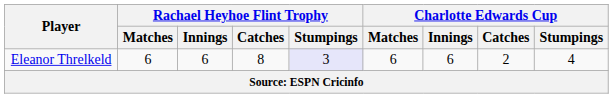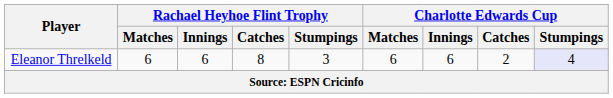(326, 59) lavender background -> (326, 59) no background
(571, 59) no background -> (571, 59) lavender background
